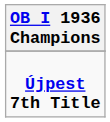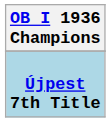(55, 94) no background -> (55, 94) lightblue background
